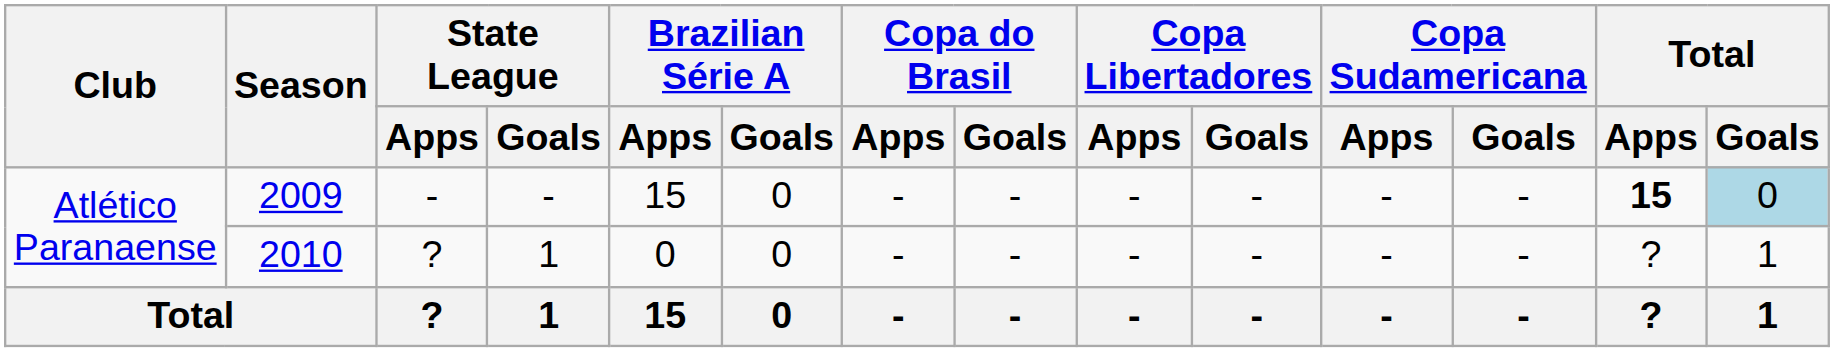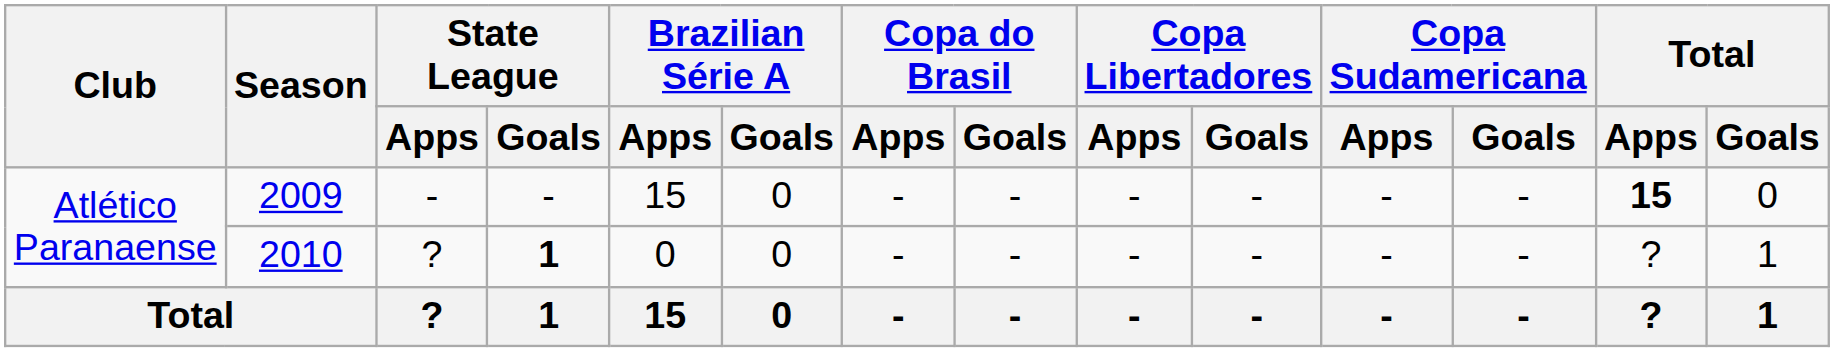(1768, 195) lightblue background -> (1768, 195) no background
(549, 255) normal -> (549, 255) bold
